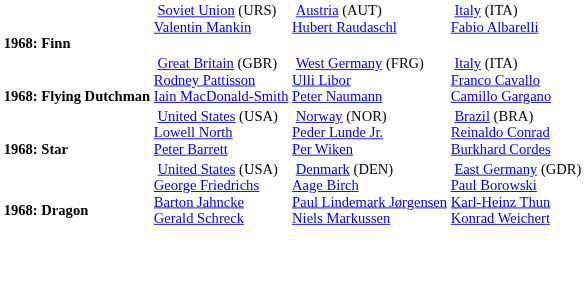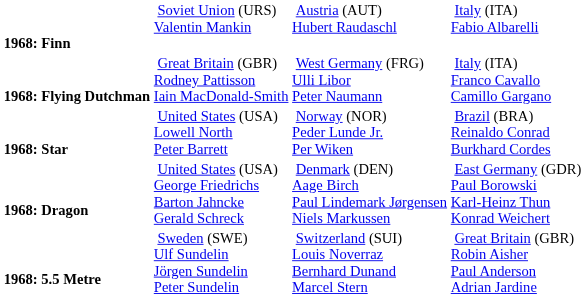+ row: (52, 279)
